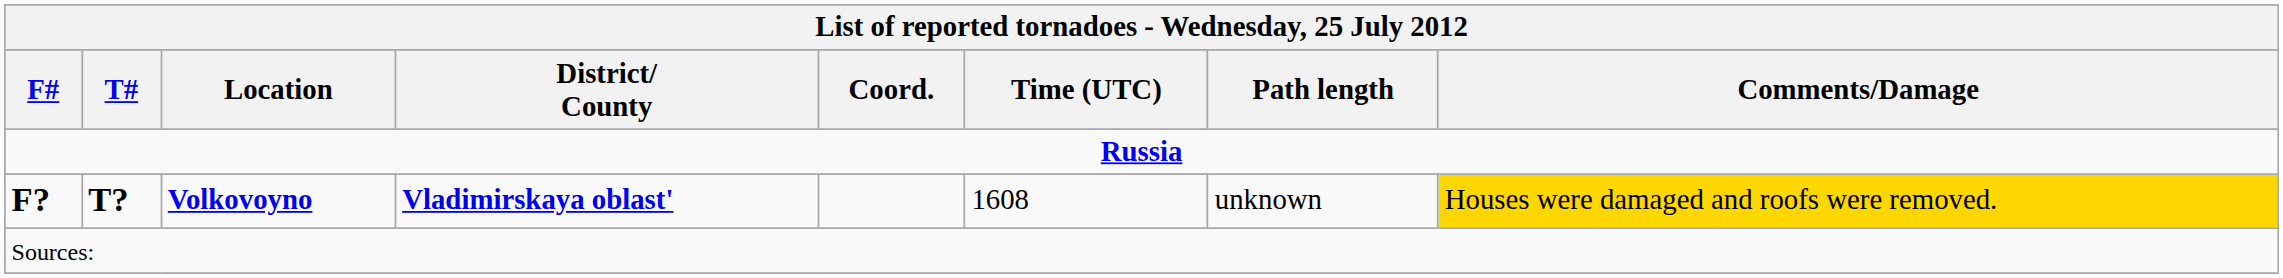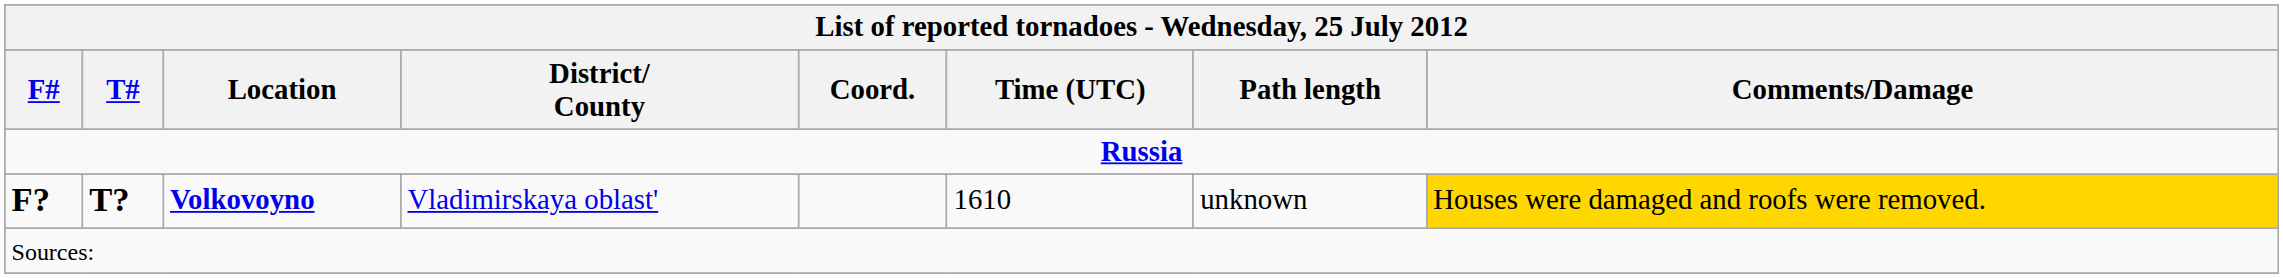(538, 200) bold -> (533, 200) normal
(1000, 200) 1608 -> (982, 200) 1610
